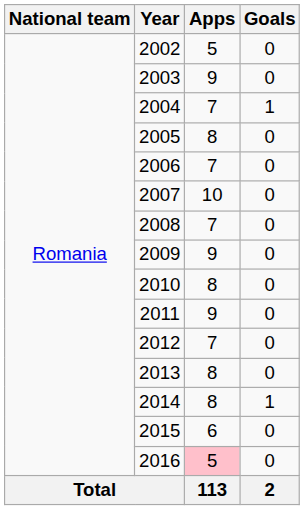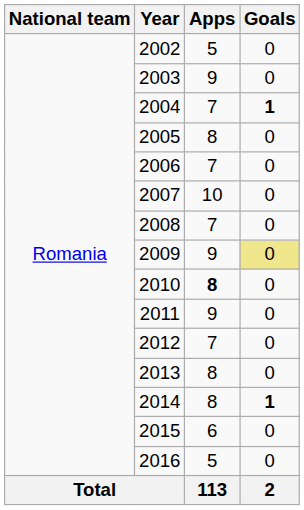(270, 107) normal -> (270, 107) bold
(270, 254) no background -> (270, 254) khaki background
(212, 284) normal -> (212, 284) bold
(270, 401) normal -> (270, 401) bold
(212, 460) pink background -> (212, 460) no background
